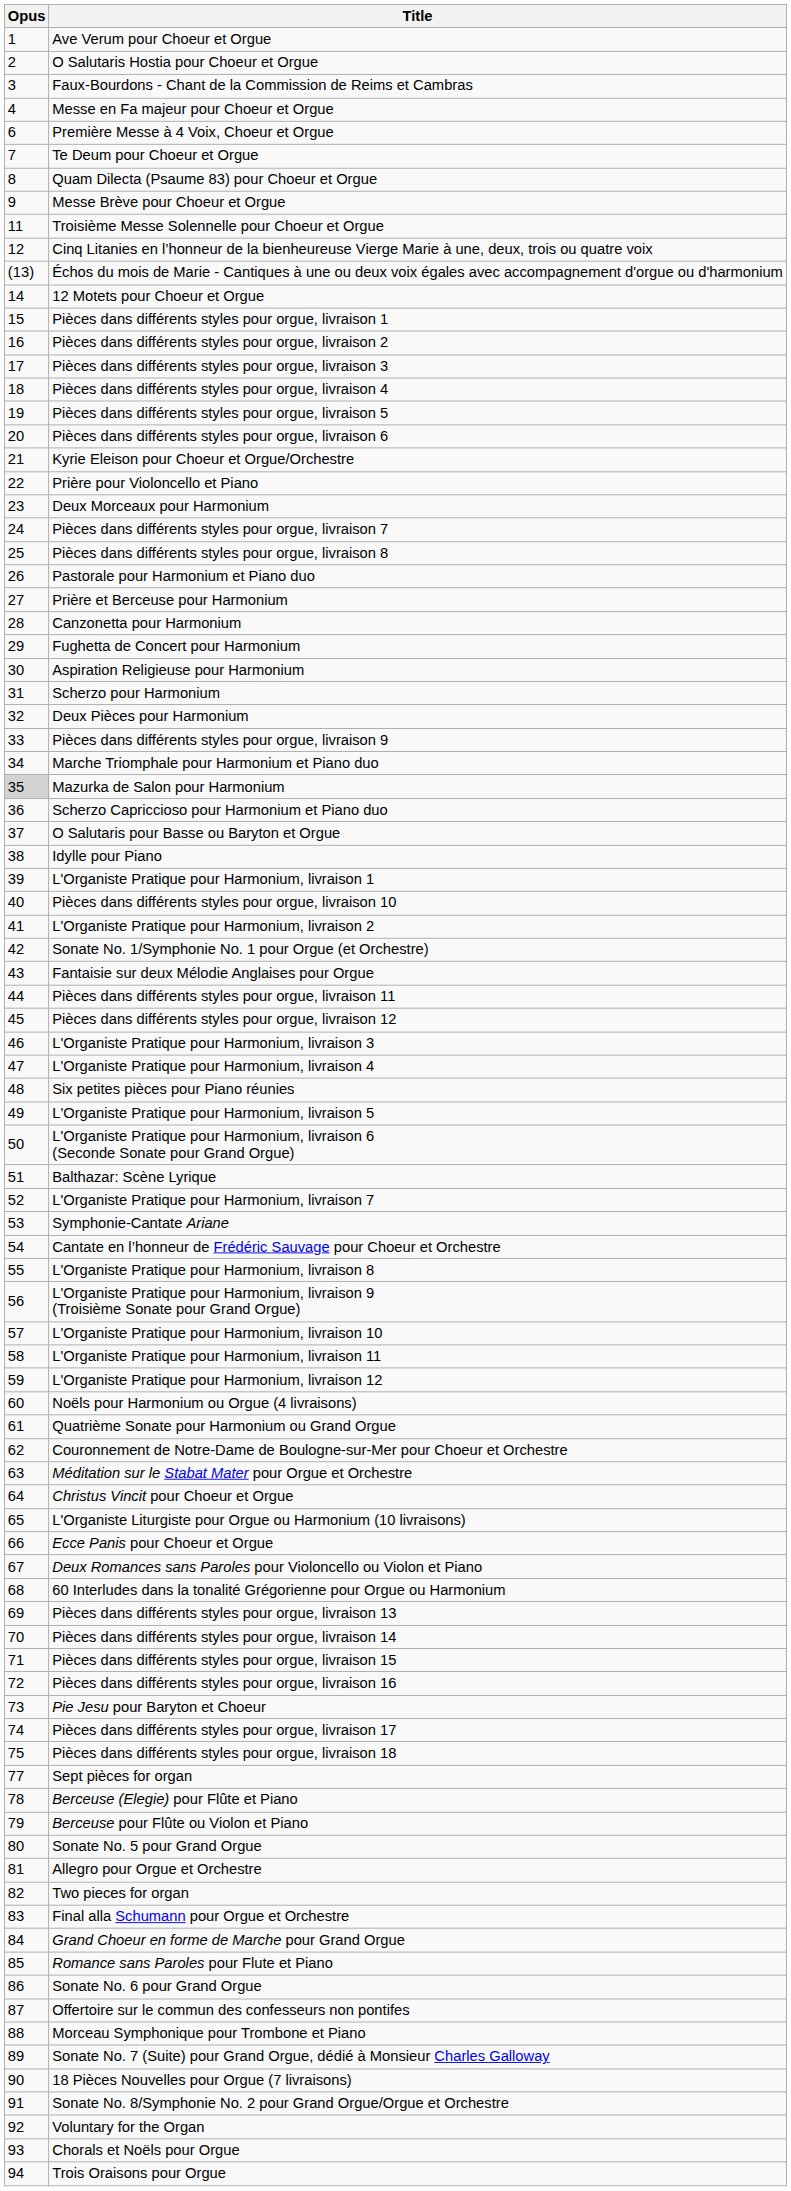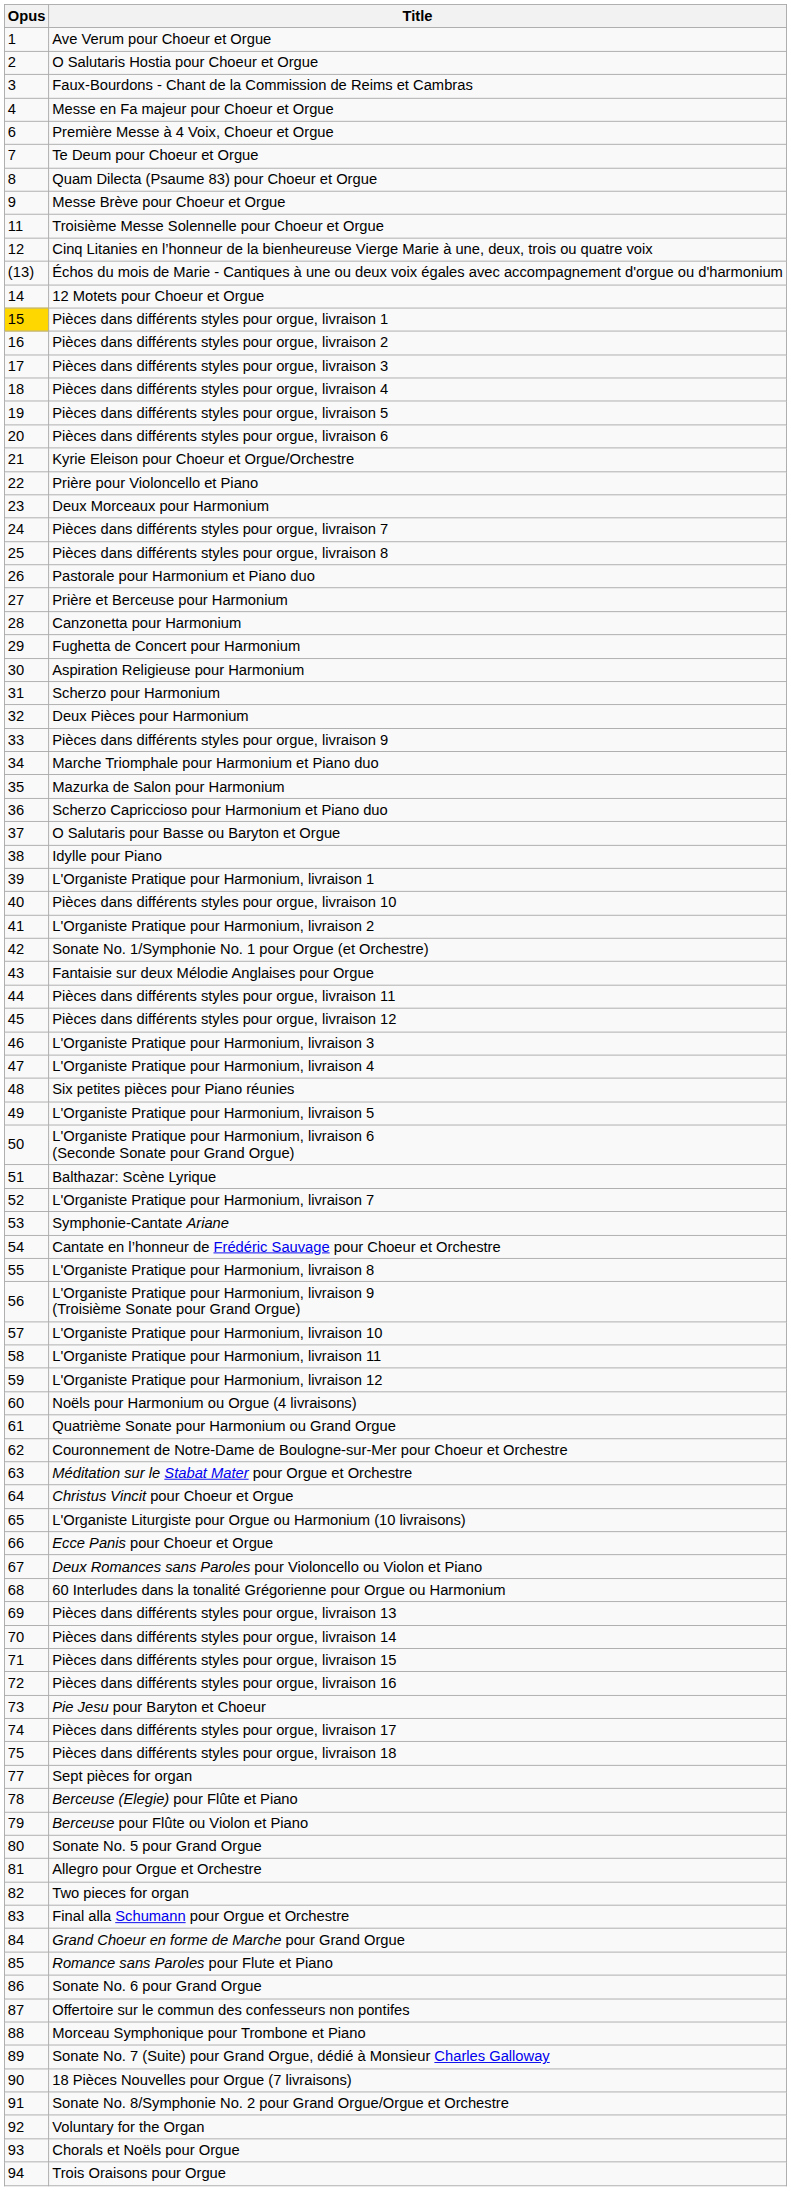(16, 319) no background -> (16, 319) gold background
(16, 786) lightgrey background -> (16, 786) no background
